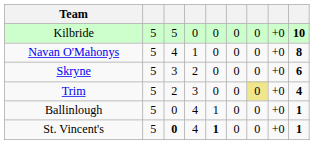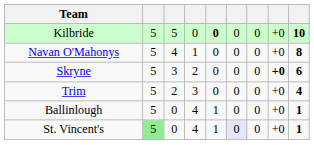(216, 33) normal -> (216, 33) bold
(278, 71) normal -> (278, 71) bold
(257, 91) khaki background -> (257, 91) no background
(153, 129) no background -> (153, 129) lightgreen background
(174, 129) bold -> (174, 129) normal
(216, 129) bold -> (216, 129) normal
(237, 129) no background -> (237, 129) lavender background
